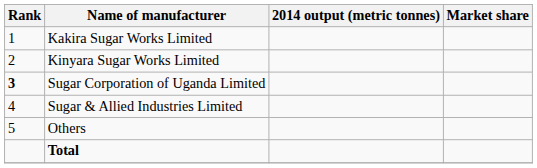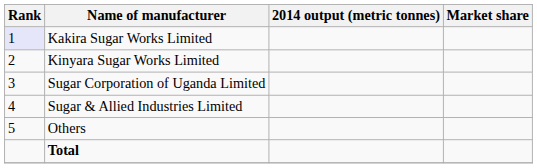(12, 38) no background -> (12, 38) lavender background
(12, 83) bold -> (12, 83) normal
